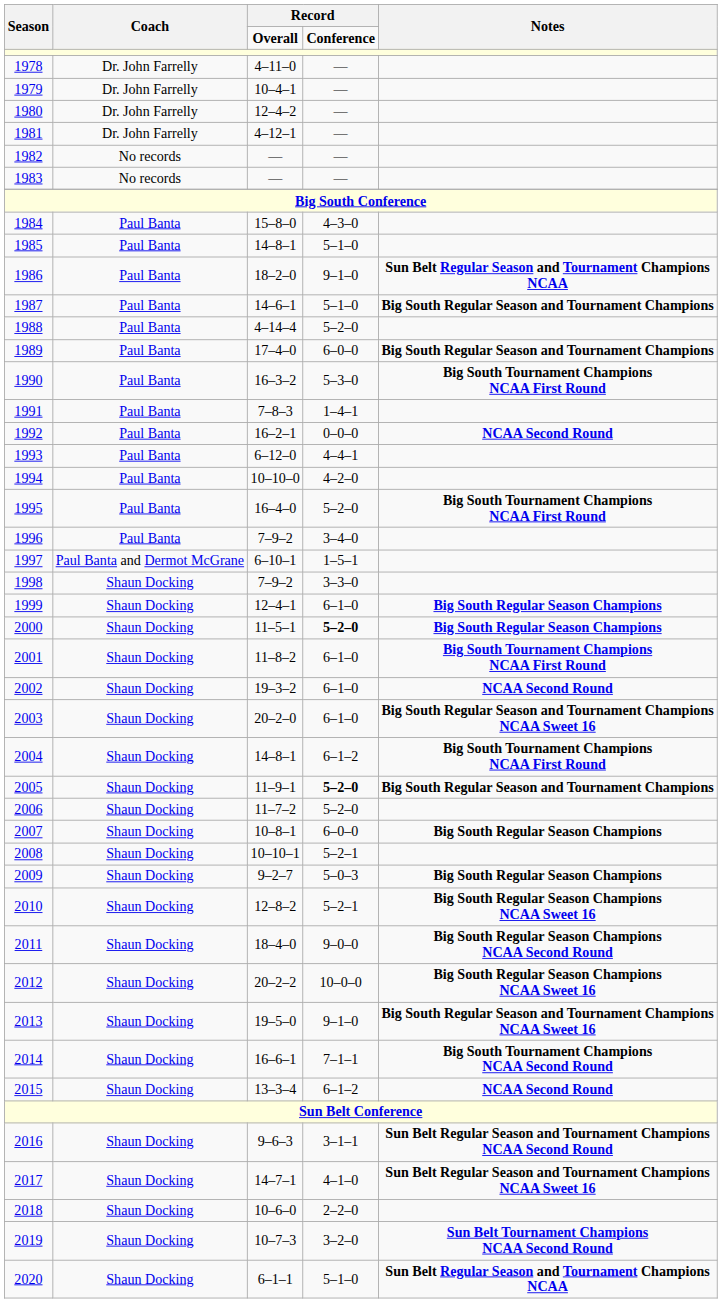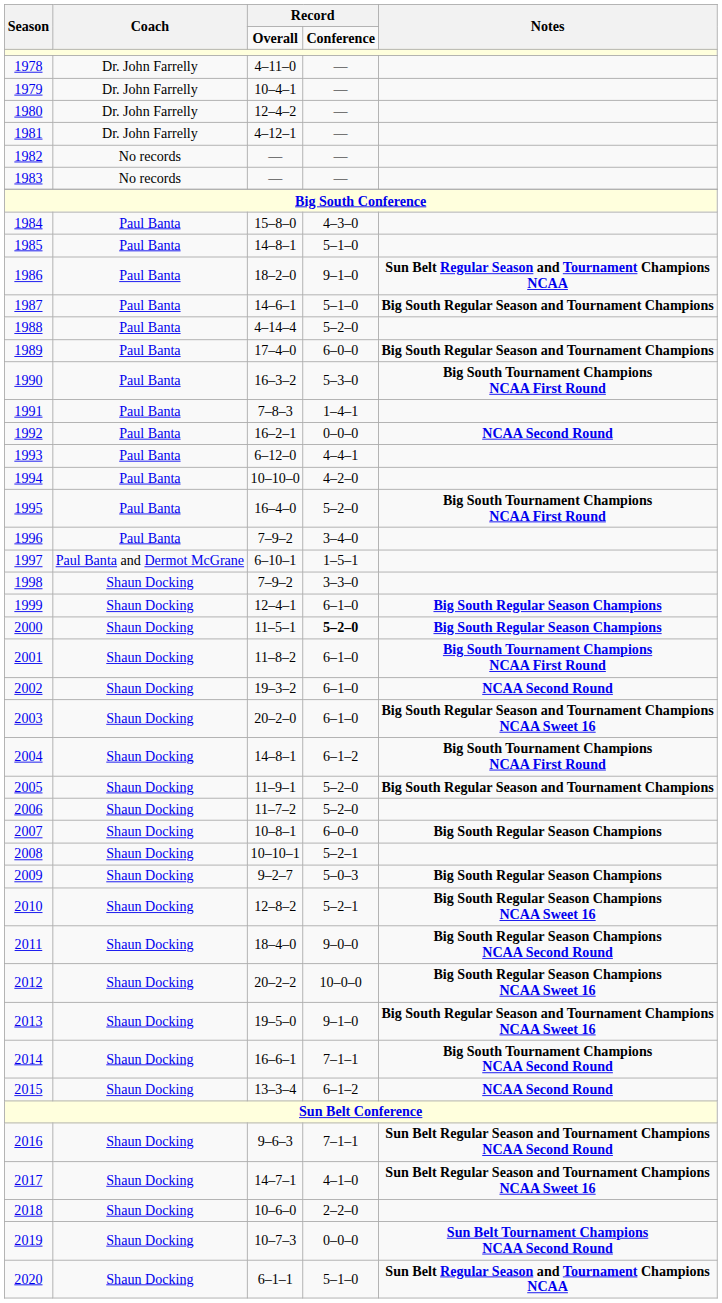(341, 787) bold -> (341, 787) normal
(341, 1142) 3–1–1 -> (341, 1142) 7–1–1
(341, 1240) 3–2–0 -> (341, 1240) 0–0–0
